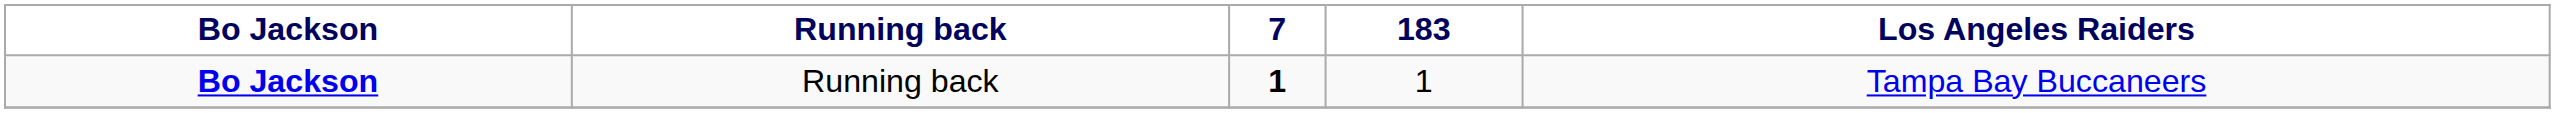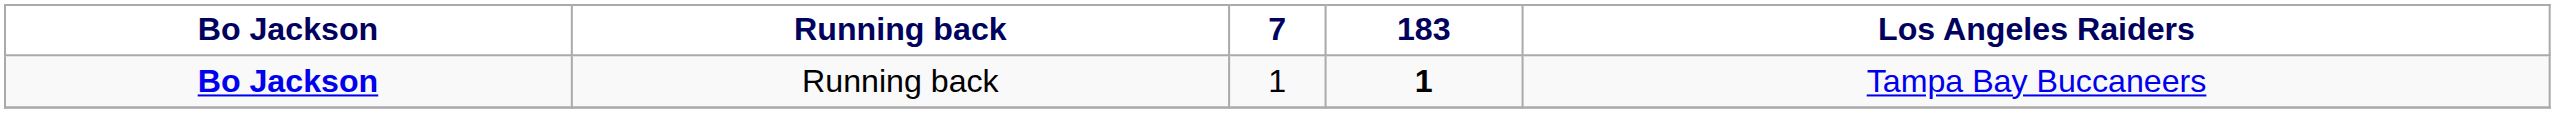(1277, 81) bold -> (1277, 81) normal
(1424, 81) normal -> (1424, 81) bold
